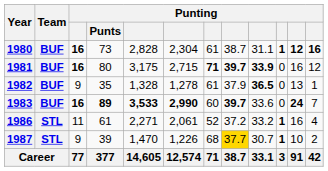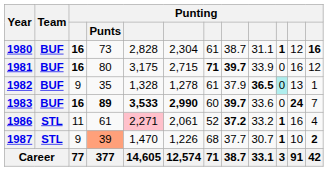(297, 49) bold -> (297, 49) normal
(262, 67) bold -> (262, 67) normal
(282, 85) no background -> (282, 85) paleturquoise background
(144, 121) no background -> (144, 121) pink background
(235, 121) normal -> (235, 121) bold
(105, 139) no background -> (105, 139) lightsalmon background
(235, 139) gold background -> (235, 139) no background
(314, 139) normal -> (314, 139) bold
